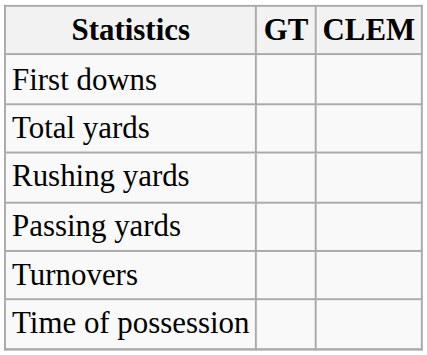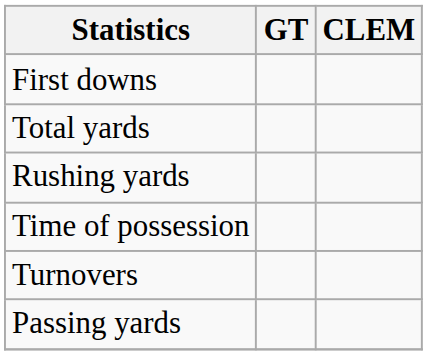rows swapped: (97, 225) <-> (131, 323)
